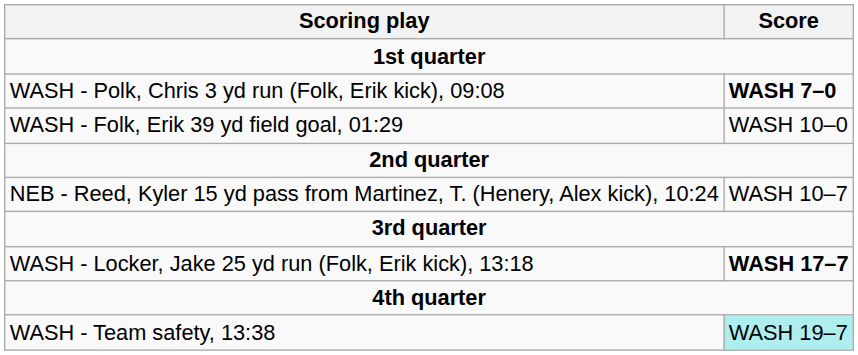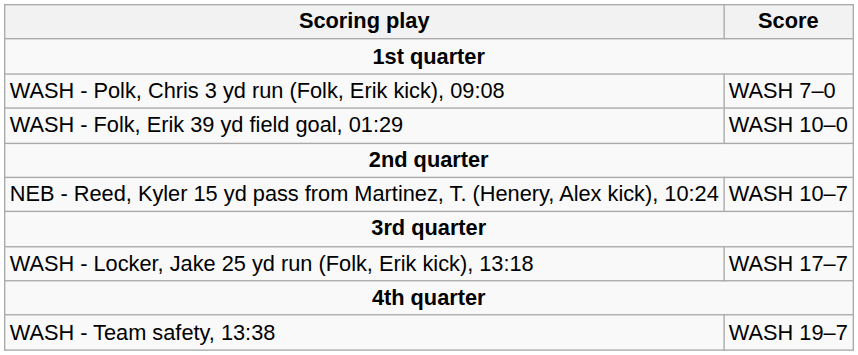(783, 90) bold -> (782, 90) normal
(789, 263) bold -> (788, 263) normal
(788, 332) paleturquoise background -> (788, 332) no background
